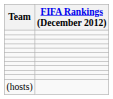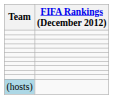(20, 86) no background -> (20, 86) lightblue background
